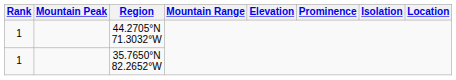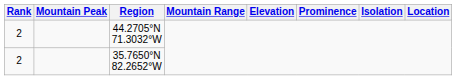(19, 34) 1 -> (19, 34) 2
(19, 61) 1 -> (19, 61) 2
